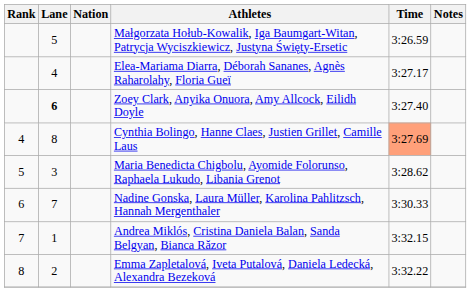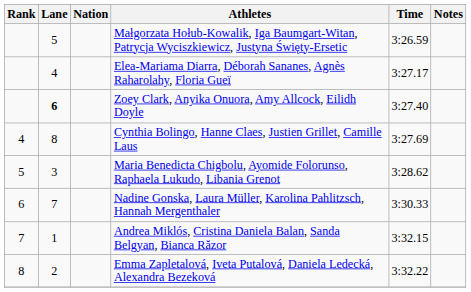(410, 139) lightsalmon background -> (410, 139) no background
